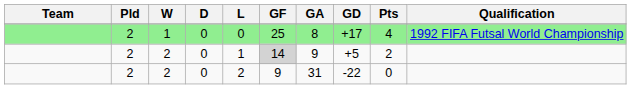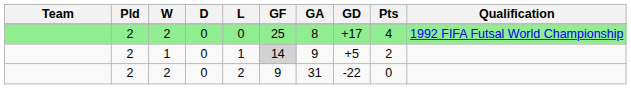(167, 34) 1 -> (167, 34) 2
(167, 53) 2 -> (167, 53) 1
